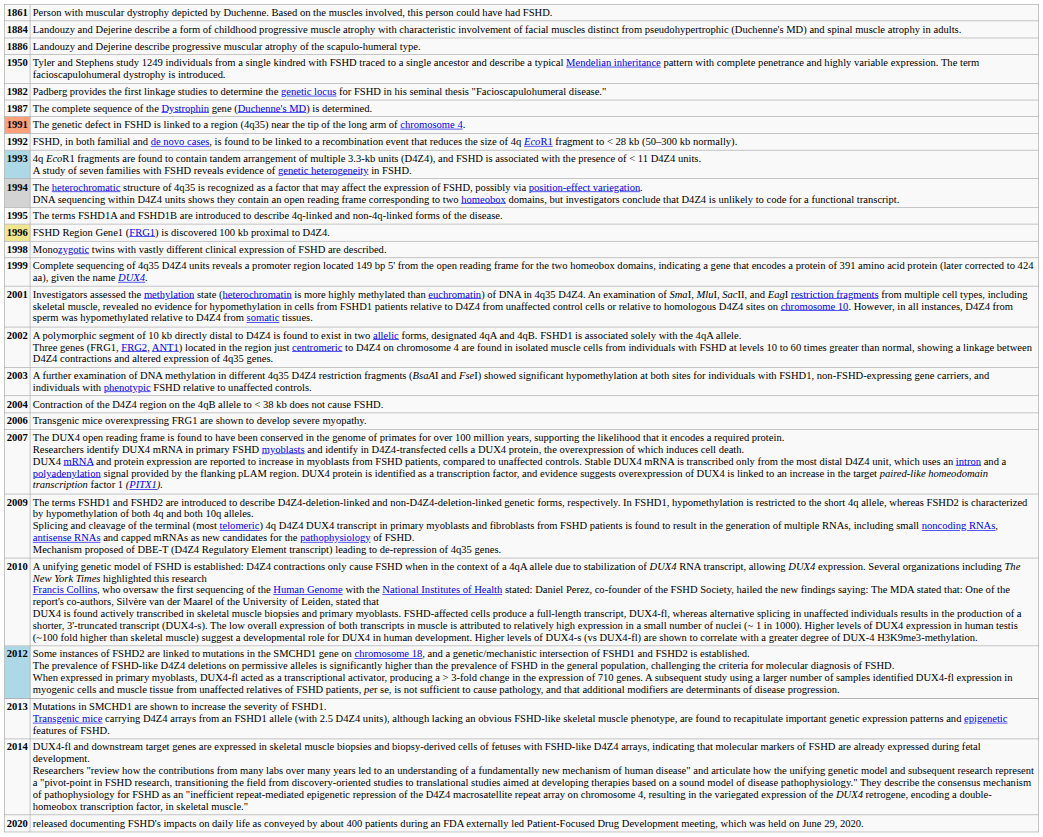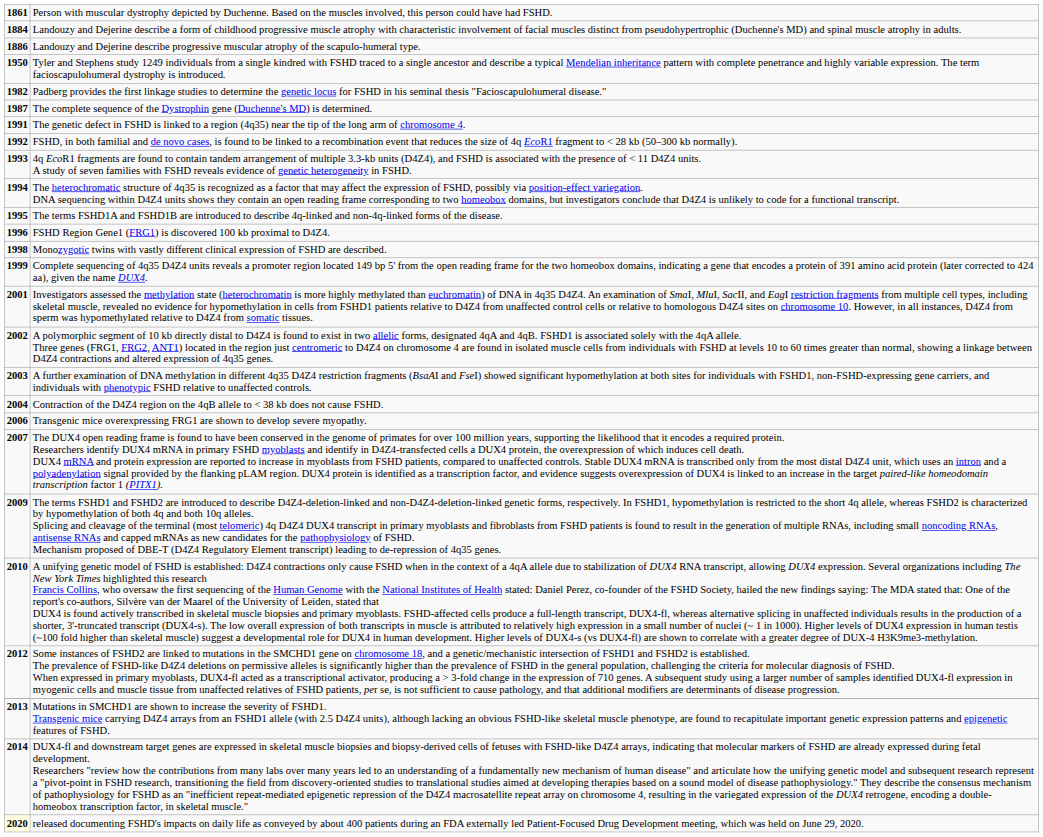(17, 125) lightsalmon background -> (17, 125) no background
(17, 158) lightblue background -> (17, 158) no background
(17, 187) lightgrey background -> (17, 187) no background
(17, 232) khaki background -> (17, 232) no background
(17, 654) lightblue background -> (17, 654) no background
(17, 823) no background -> (17, 823) lightyellow background
